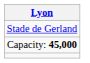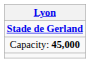(42, 28) normal -> (45, 28) bold
